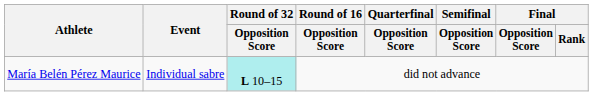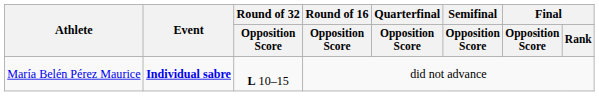(185, 74) normal -> (189, 74) bold
(262, 81) paleturquoise background -> (268, 81) no background
